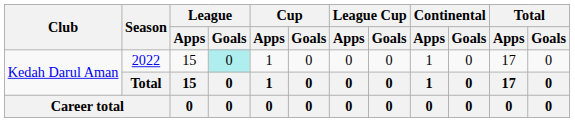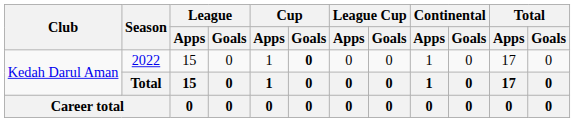(229, 60) paleturquoise background -> (229, 60) no background
(309, 60) normal -> (309, 60) bold
